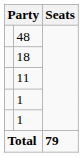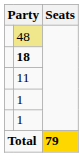(23, 36) no background -> (23, 36) khaki background
(23, 57) normal -> (23, 57) bold
(52, 141) no background -> (52, 141) gold background
